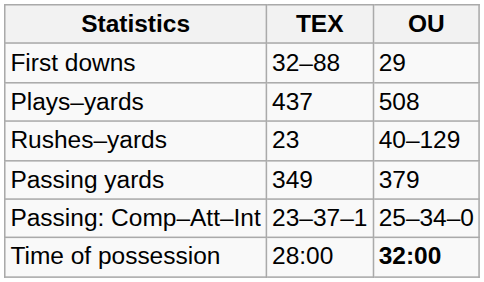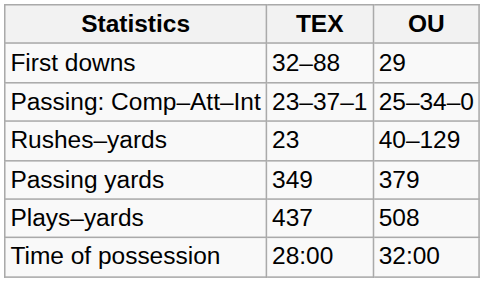rows swapped: (77, 101) <-> (136, 218)
(410, 256) bold -> (409, 256) normal
